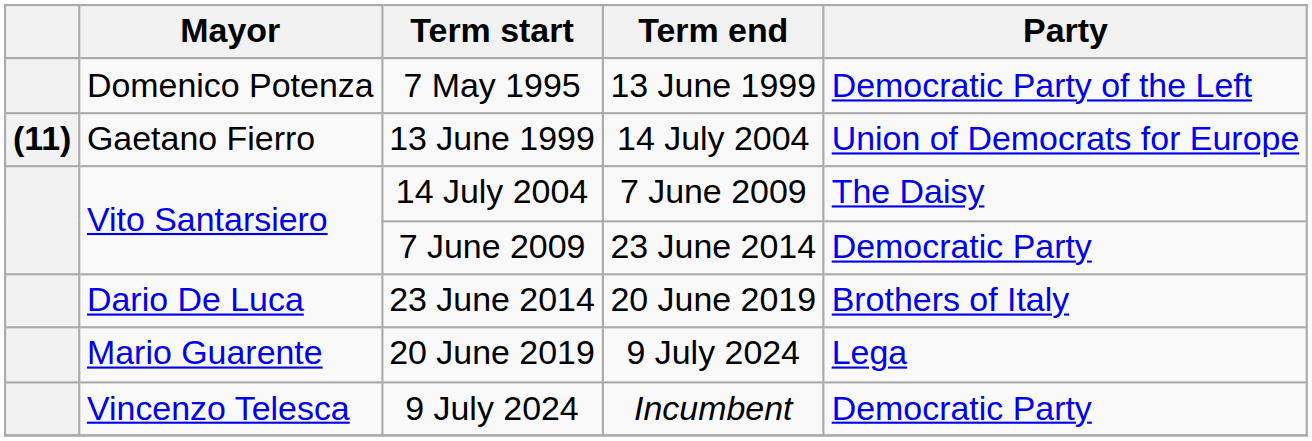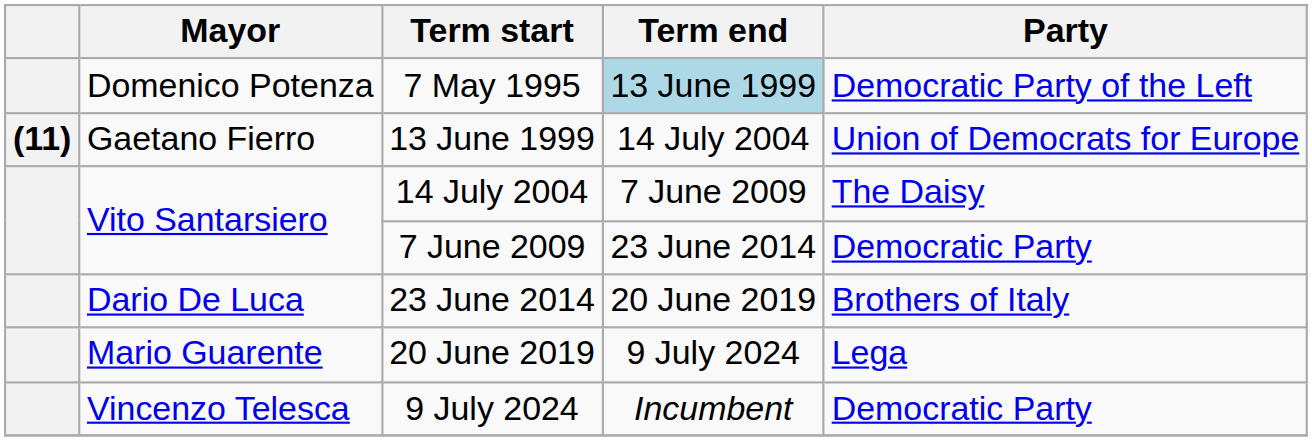(713, 85) no background -> (713, 85) lightblue background
